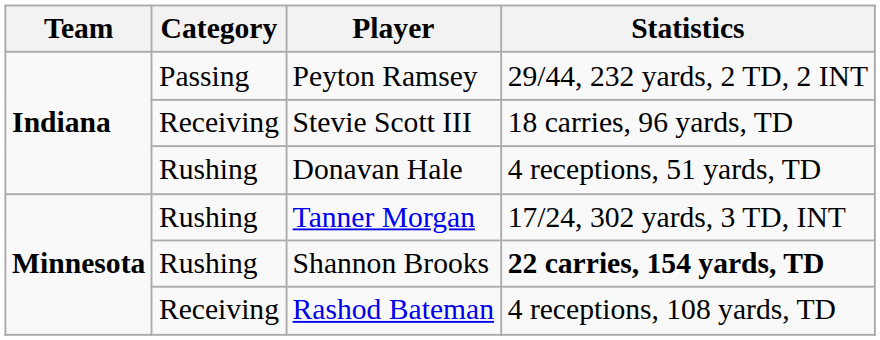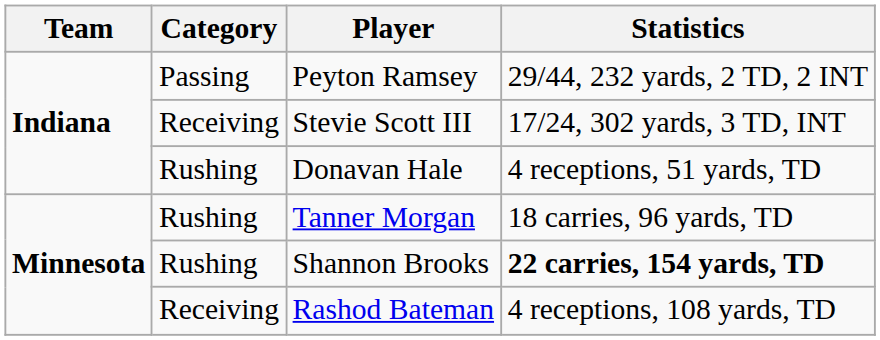(650, 122) 18 carries, 96 yards, TD -> (677, 122) 17/24, 302 yards, 3 TD, INT
(677, 216) 17/24, 302 yards, 3 TD, INT -> (650, 216) 18 carries, 96 yards, TD
